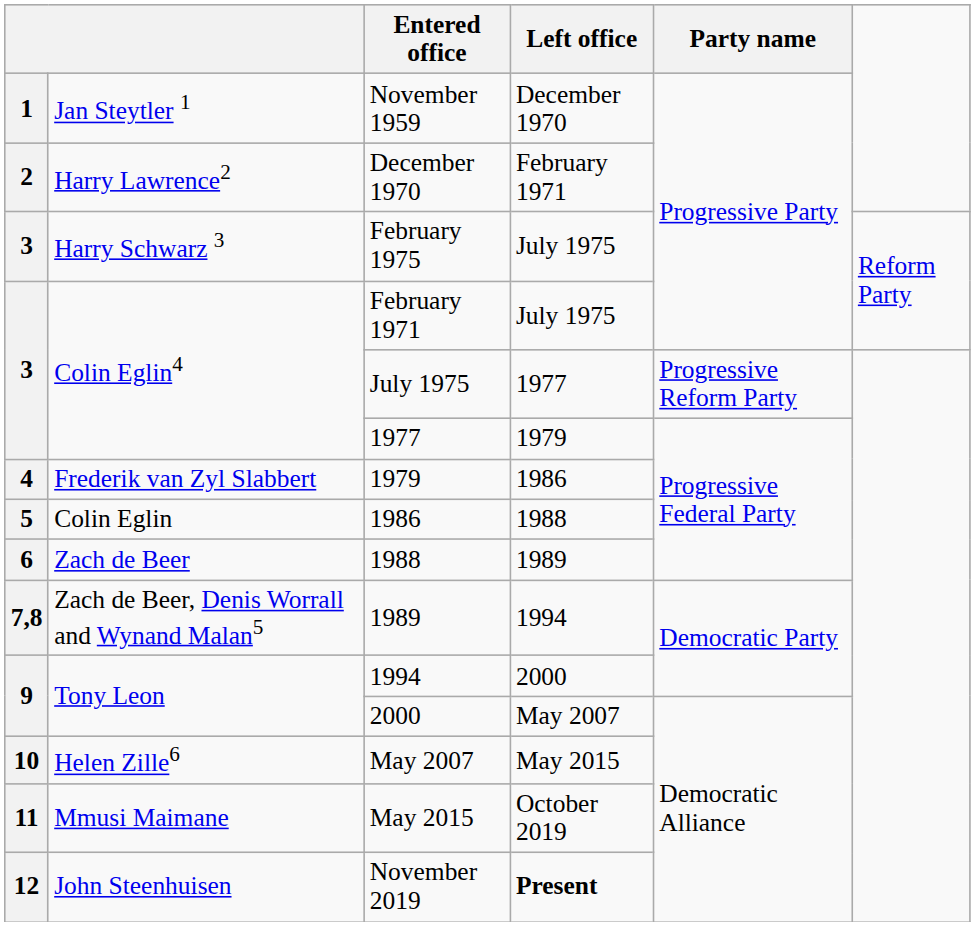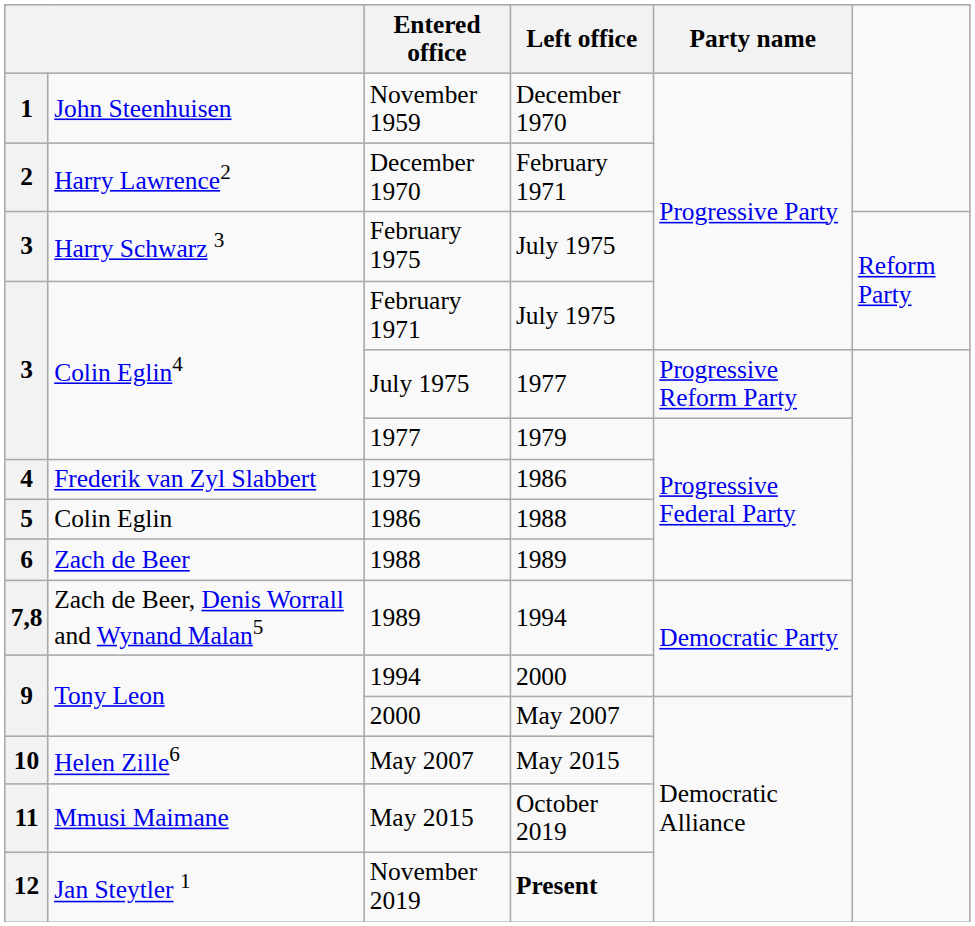(122, 107) Jan Steytler 1 -> (143, 107) John Steenhuisen
(143, 886) John Steenhuisen -> (122, 886) Jan Steytler 1
